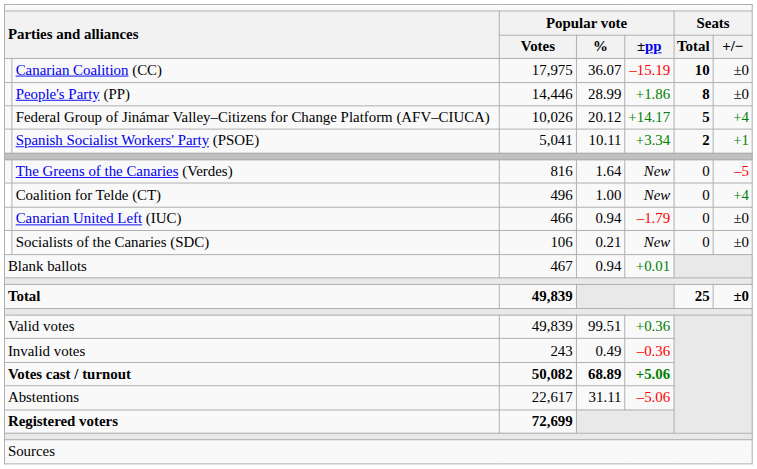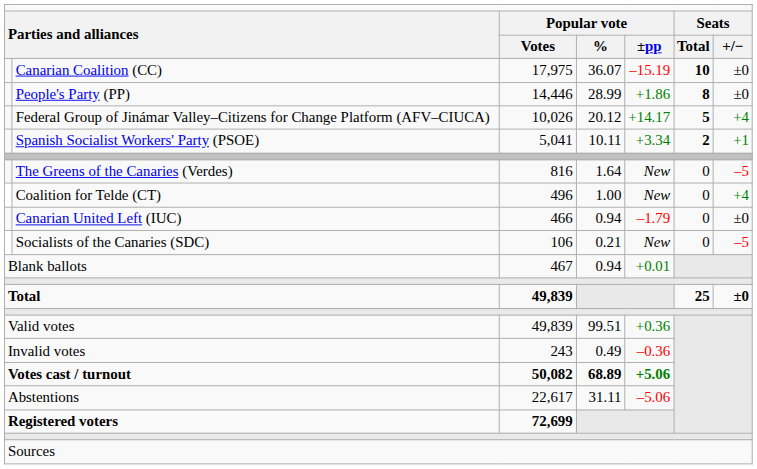(741, 242) ±0 -> (742, 242) –5
